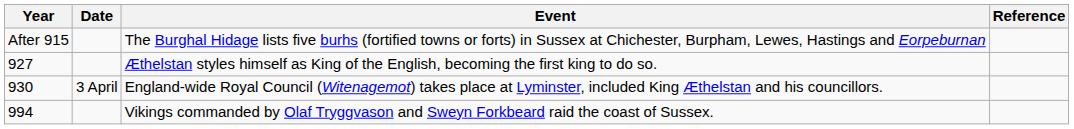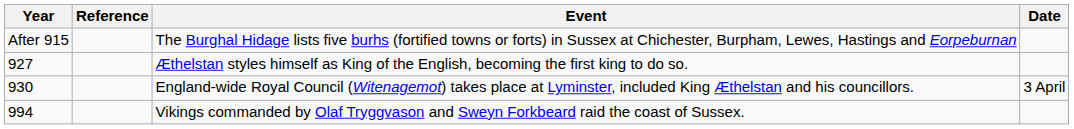columns swapped: (97, 16) <-> (1029, 16)
